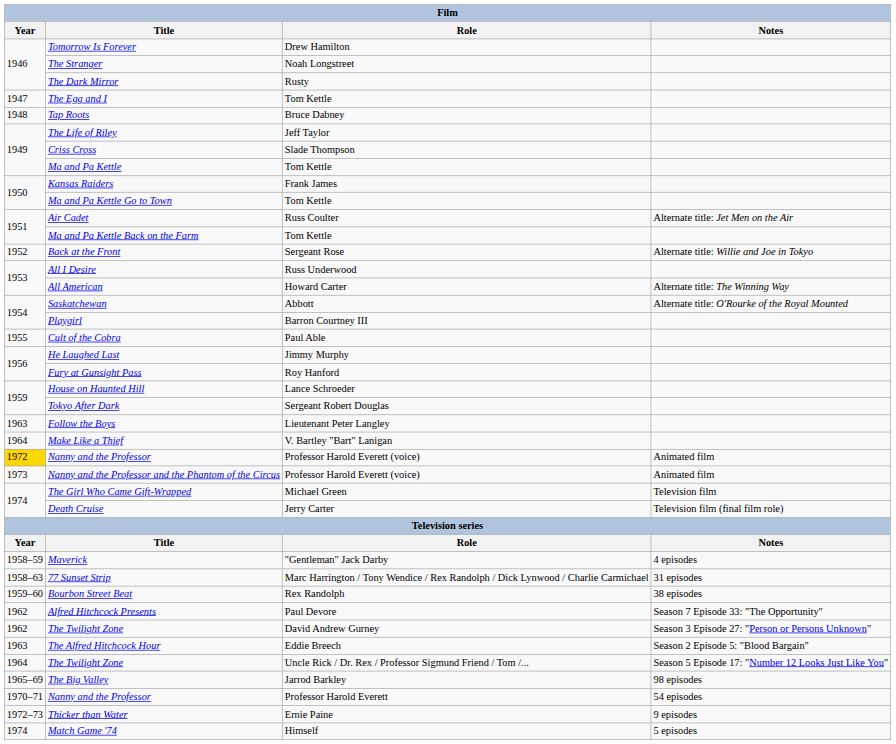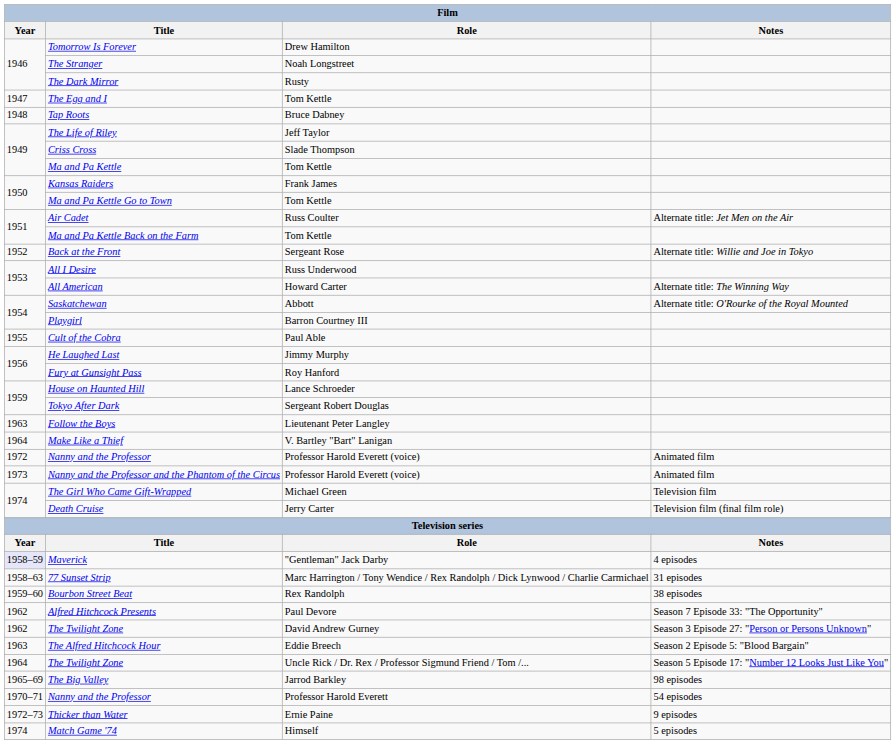(17, 458) gold background -> (17, 458) no background
(25, 560) no background -> (25, 560) lavender background
